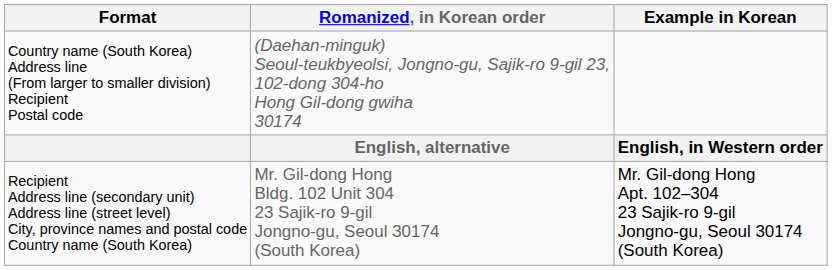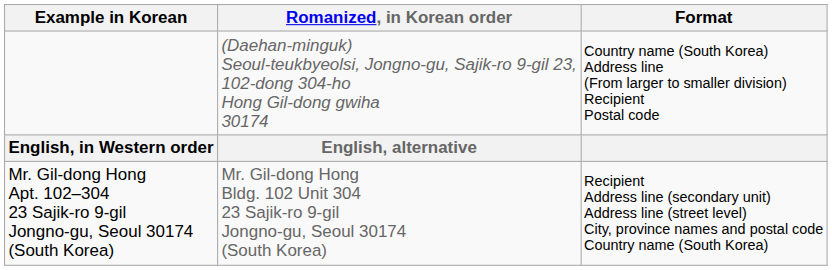columns swapped: (720, 17) <-> (128, 17)
